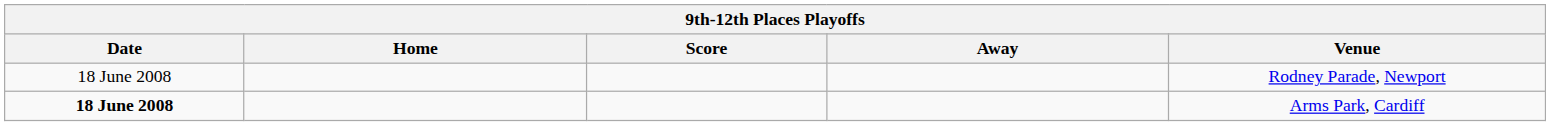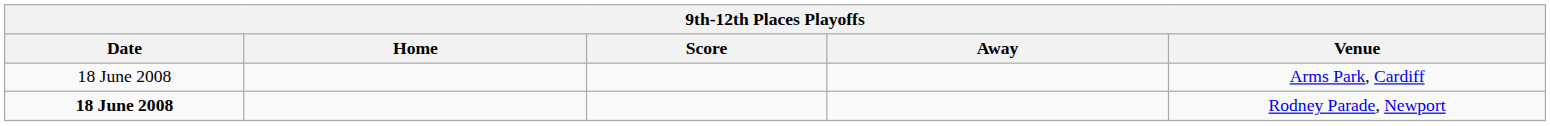(1357, 77) Rodney Parade, Newport -> (1357, 77) Arms Park, Cardiff
(1357, 106) Arms Park, Cardiff -> (1357, 106) Rodney Parade, Newport
